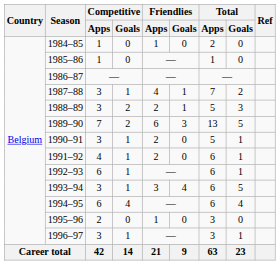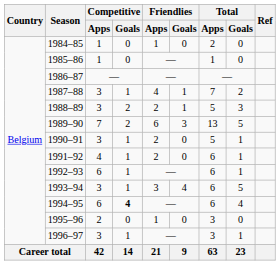(128, 204) normal -> (128, 204) bold
